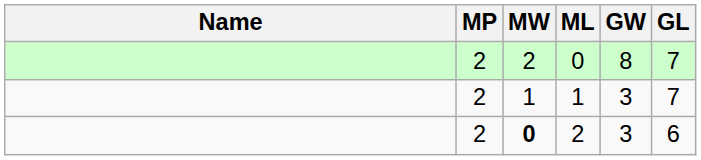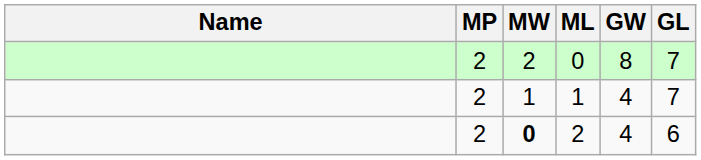(626, 97) 3 -> (626, 97) 4
(626, 135) 3 -> (626, 135) 4
